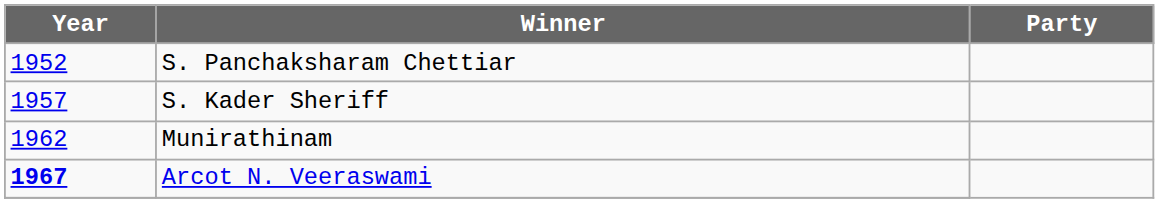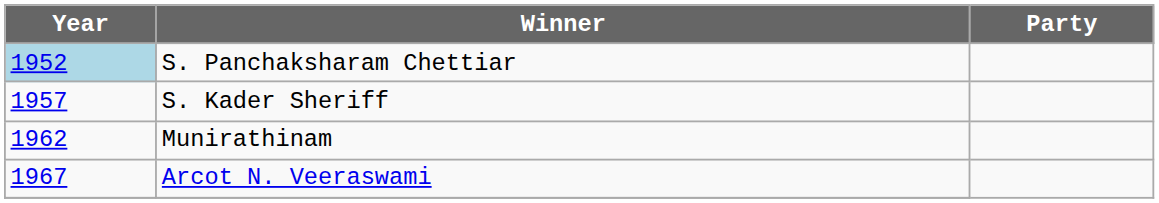(39, 63) no background -> (39, 63) lightblue background
(39, 178) bold -> (39, 178) normal
